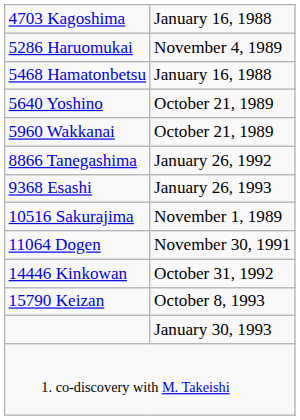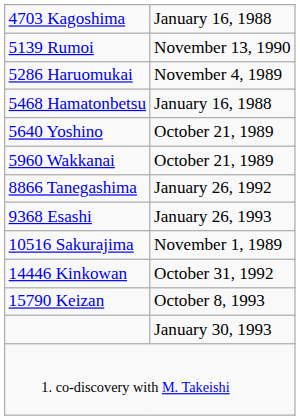+ row: (51, 47)
- row: (55, 245)
